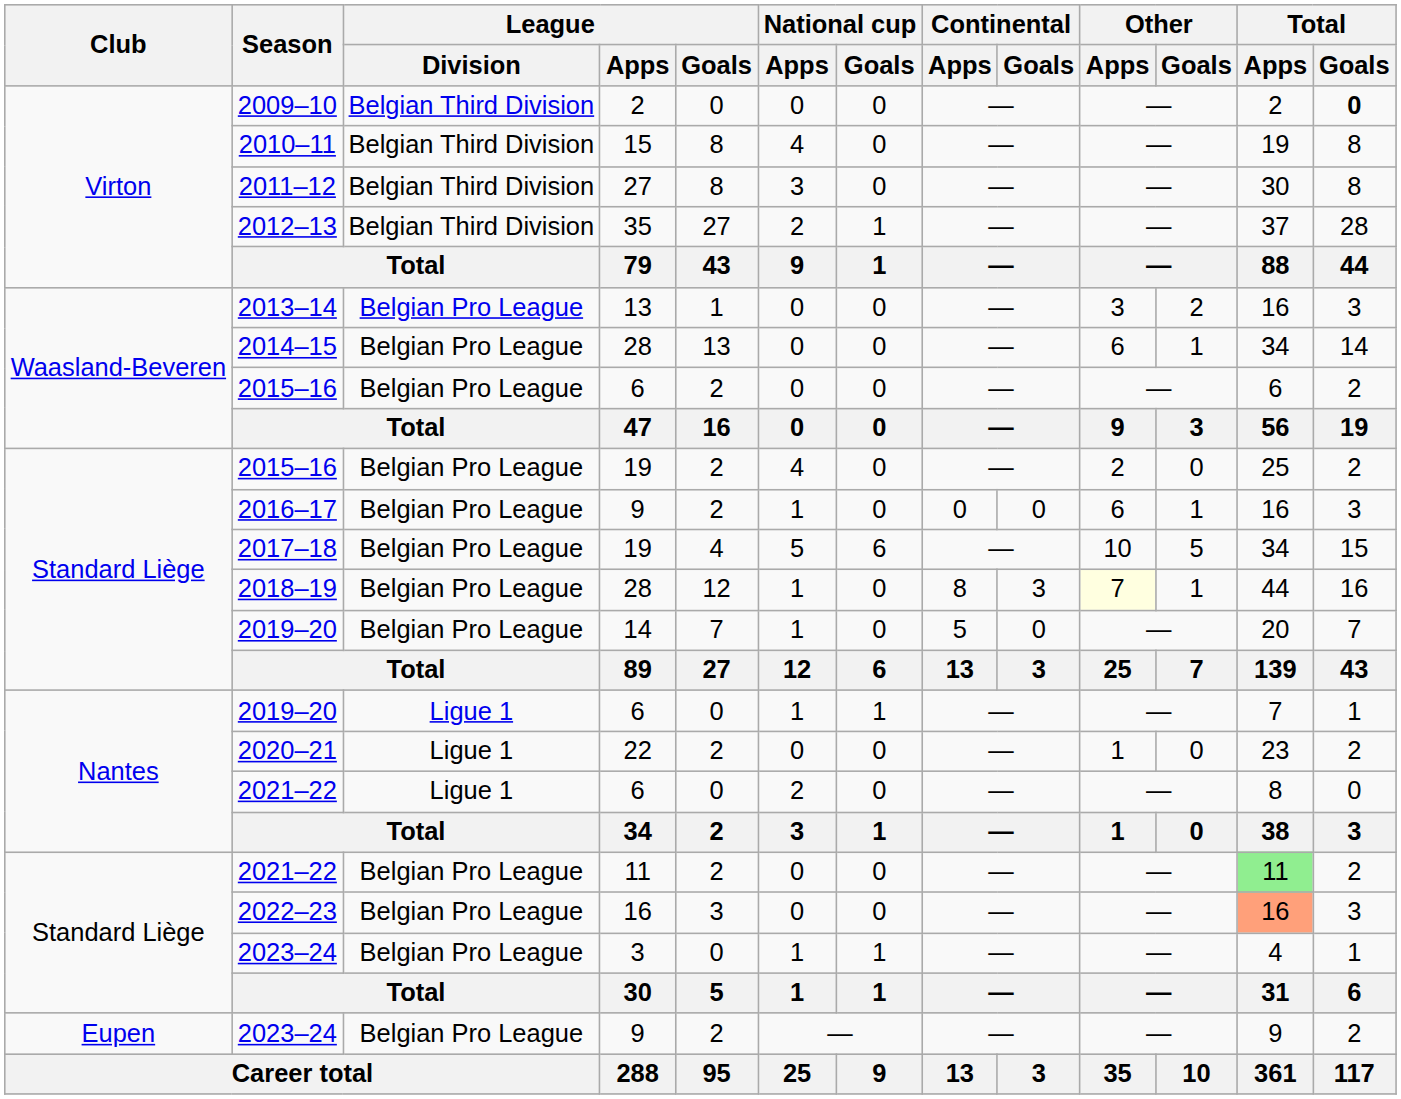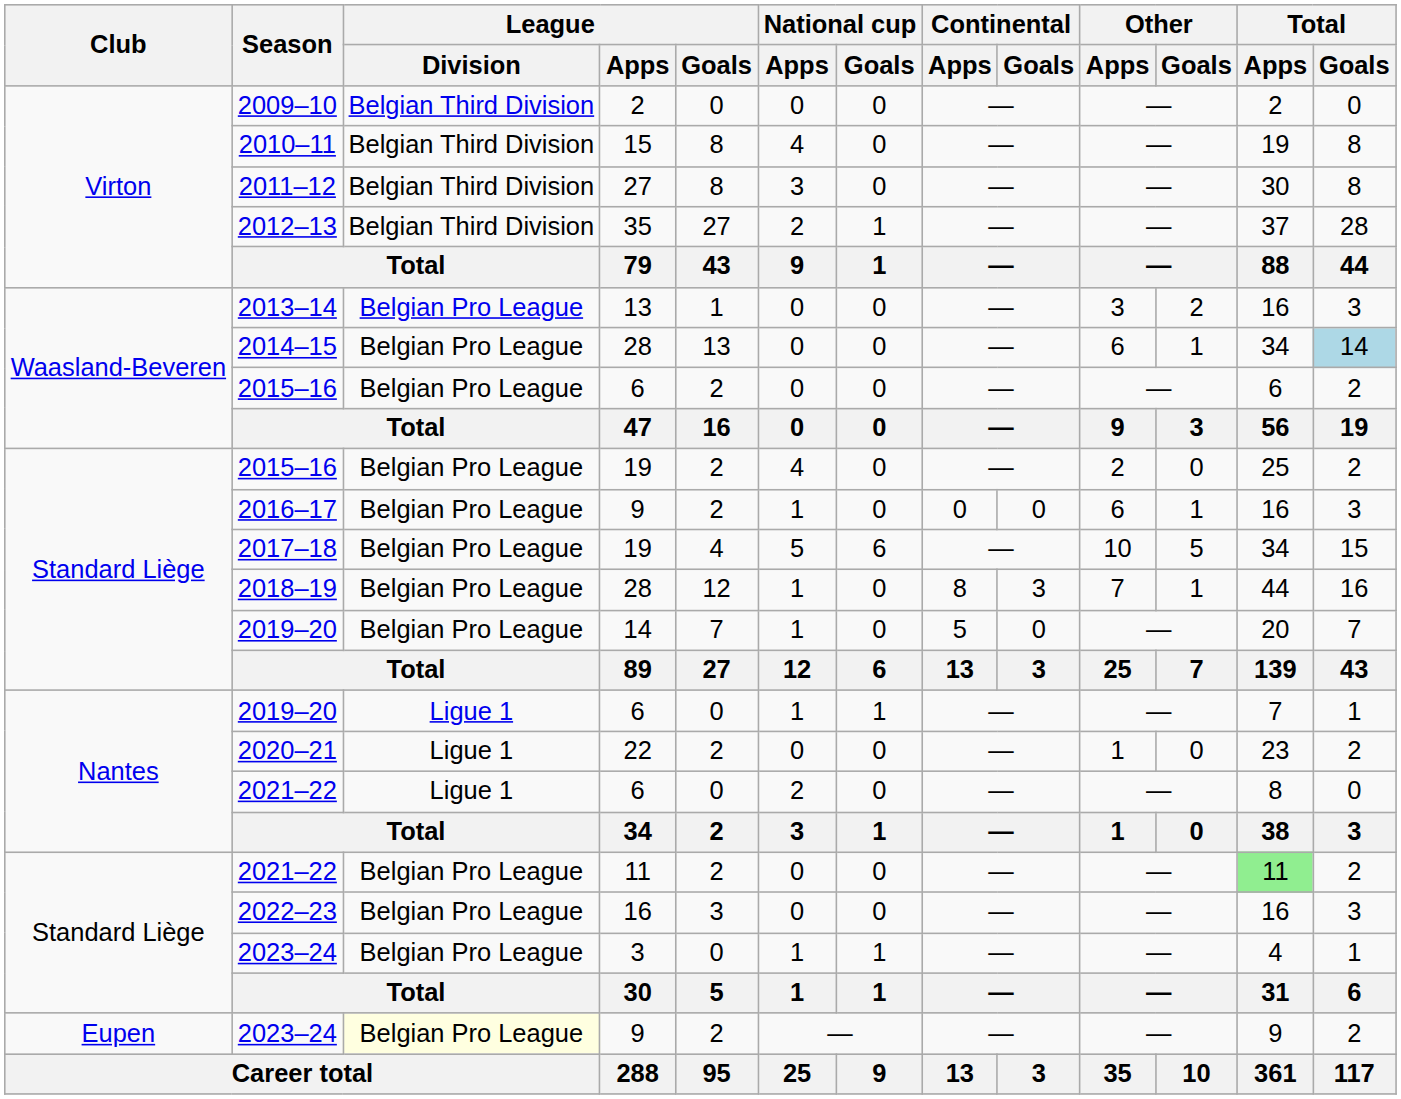(1354, 105) bold -> (1354, 105) normal
(1354, 347) no background -> (1354, 347) lightblue background
(1118, 589) lightyellow background -> (1118, 589) no background
(1275, 912) lightsalmon background -> (1275, 912) no background
(471, 1033) no background -> (471, 1033) lightyellow background
